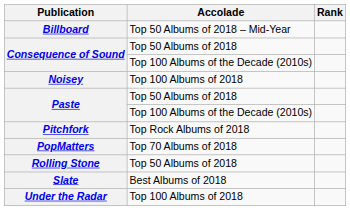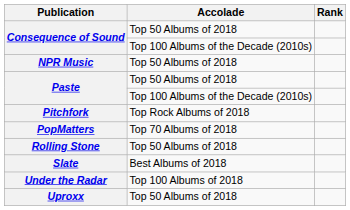- row: (66, 29)
- row: (66, 79)
+ row: (66, 63)
+ row: (66, 197)
